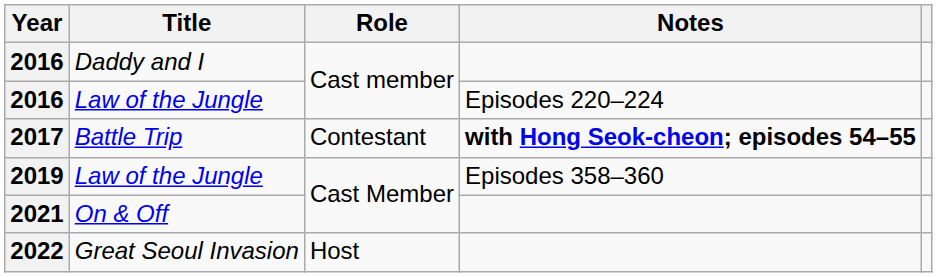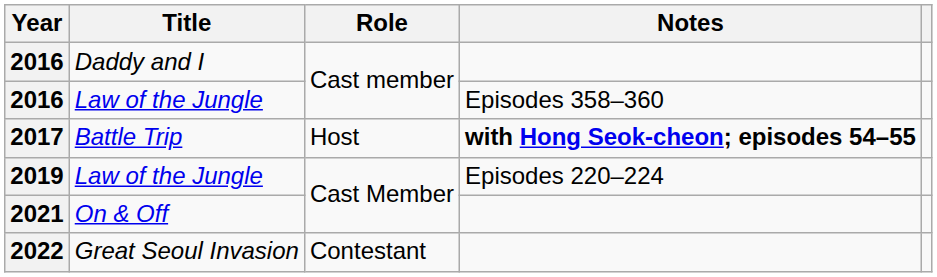(564, 99) Episodes 220–224 -> (564, 99) Episodes 358–360
(368, 137) Contestant -> (335, 137) Host
(564, 175) Episodes 358–360 -> (564, 175) Episodes 220–224
(335, 251) Host -> (368, 251) Contestant
